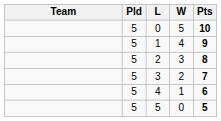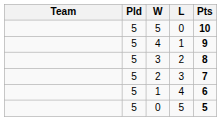columns swapped: (181, 12) <-> (158, 12)
